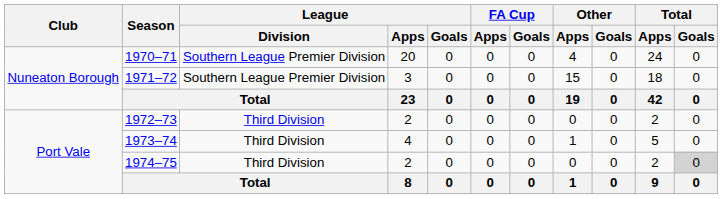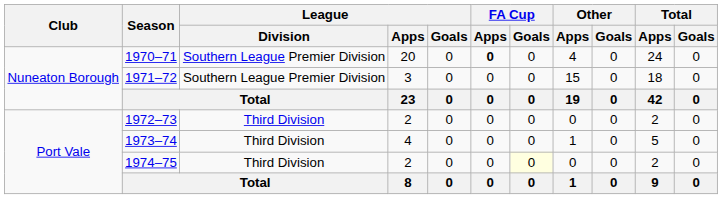(490, 57) normal -> (490, 57) bold
(531, 162) no background -> (531, 162) lightyellow background
(696, 162) lightgrey background -> (696, 162) no background
